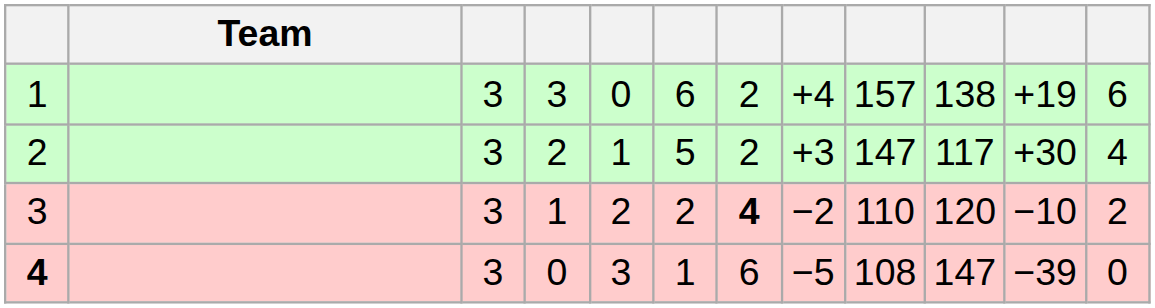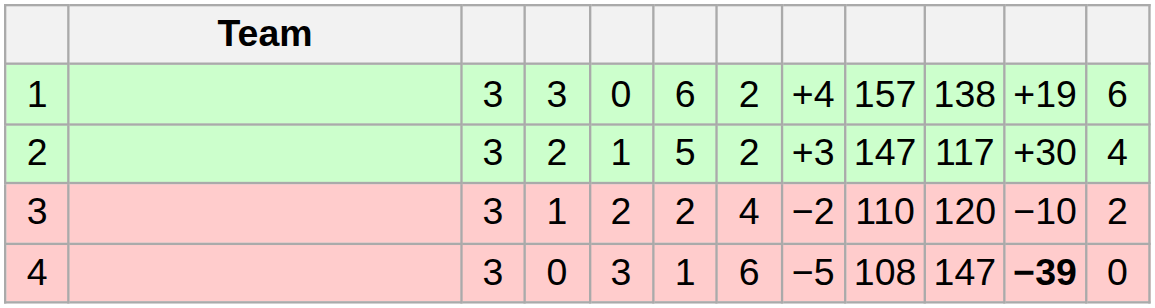(749, 212) bold -> (749, 212) normal
(37, 271) bold -> (37, 271) normal
(1045, 271) normal -> (1045, 271) bold
